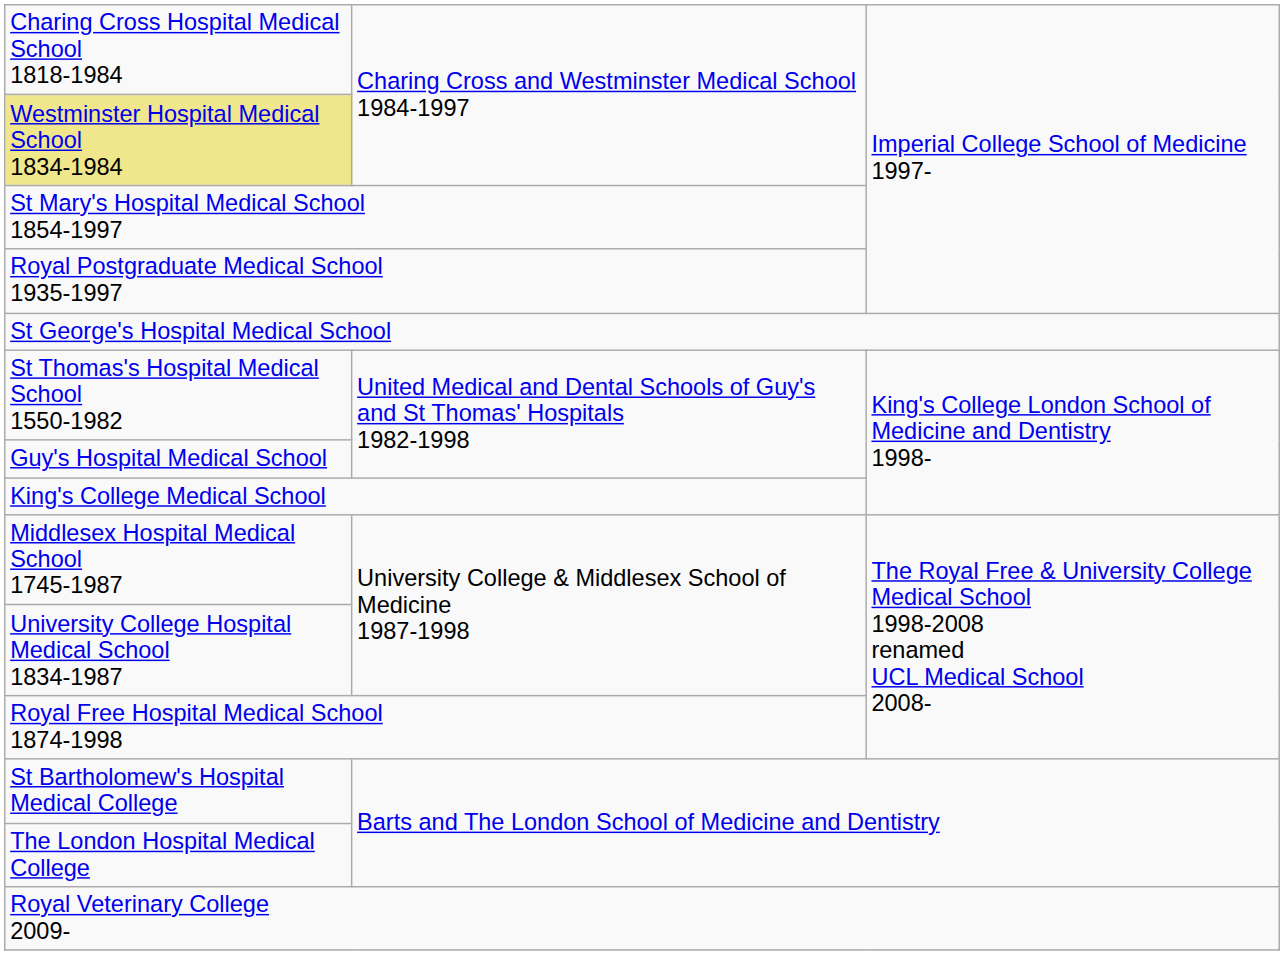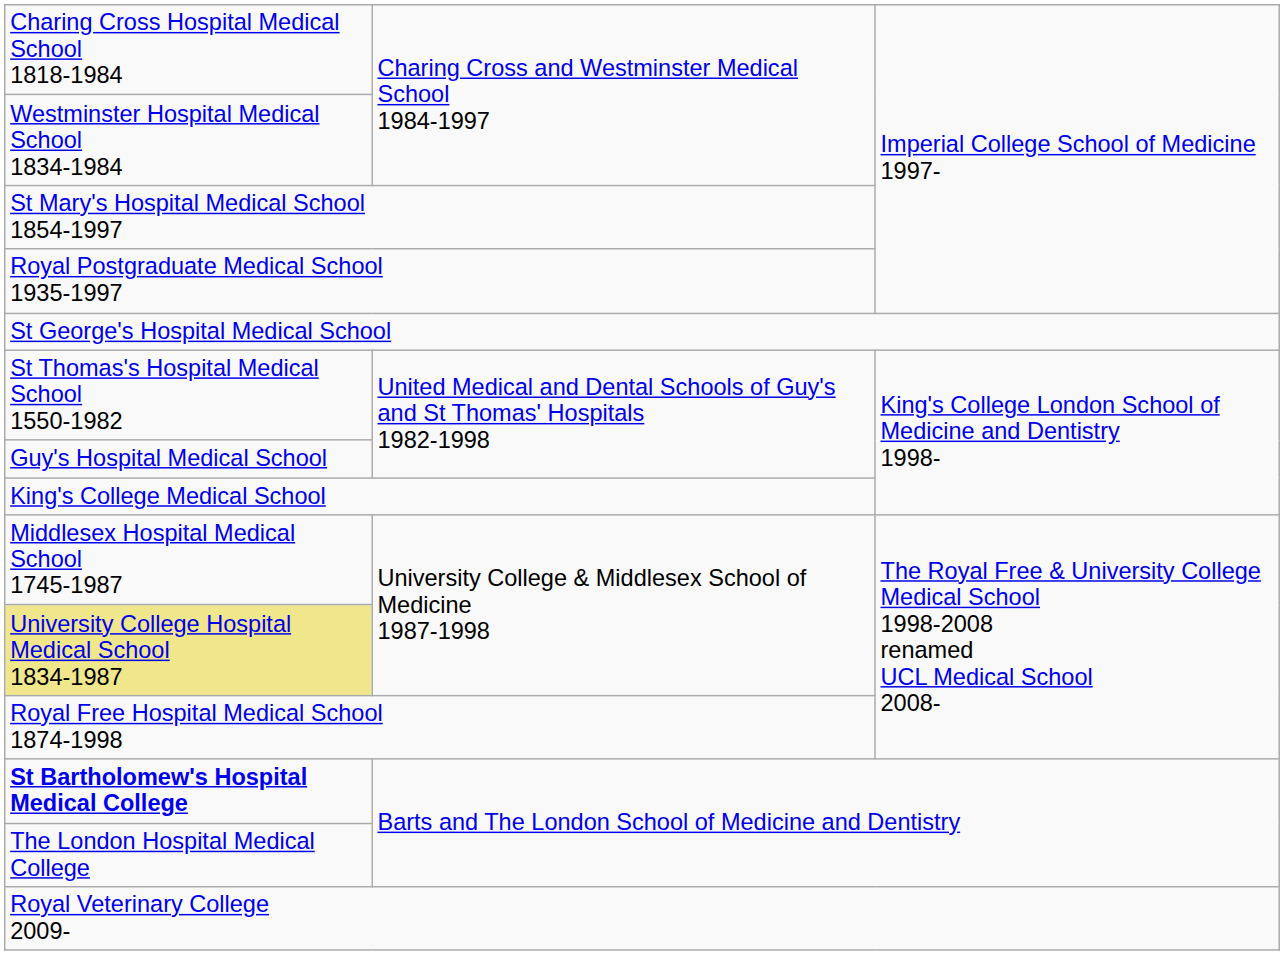(165, 139) khaki background -> (165, 139) no background
(151, 649) no background -> (151, 649) khaki background
(147, 790) normal -> (159, 790) bold
